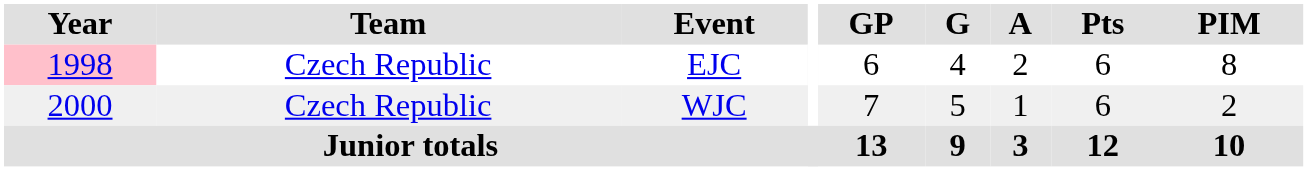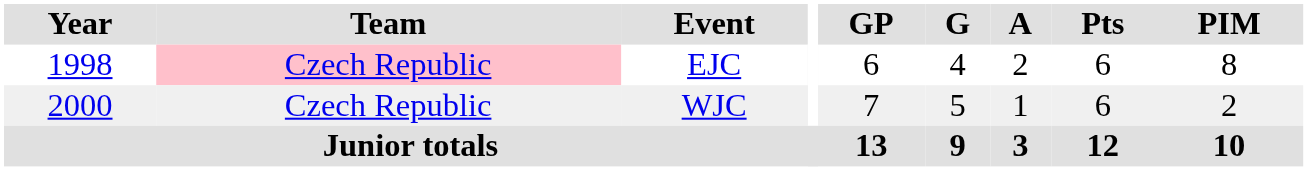(80, 64) pink background -> (80, 64) no background
(388, 64) no background -> (388, 64) pink background
